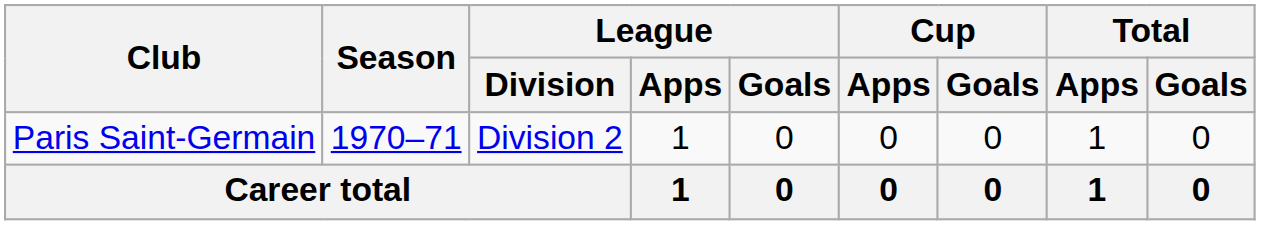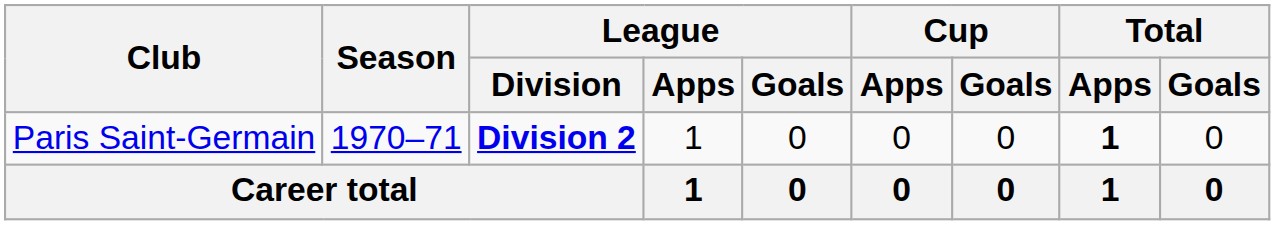(550, 137) normal -> (556, 137) bold
(1097, 137) normal -> (1110, 137) bold
